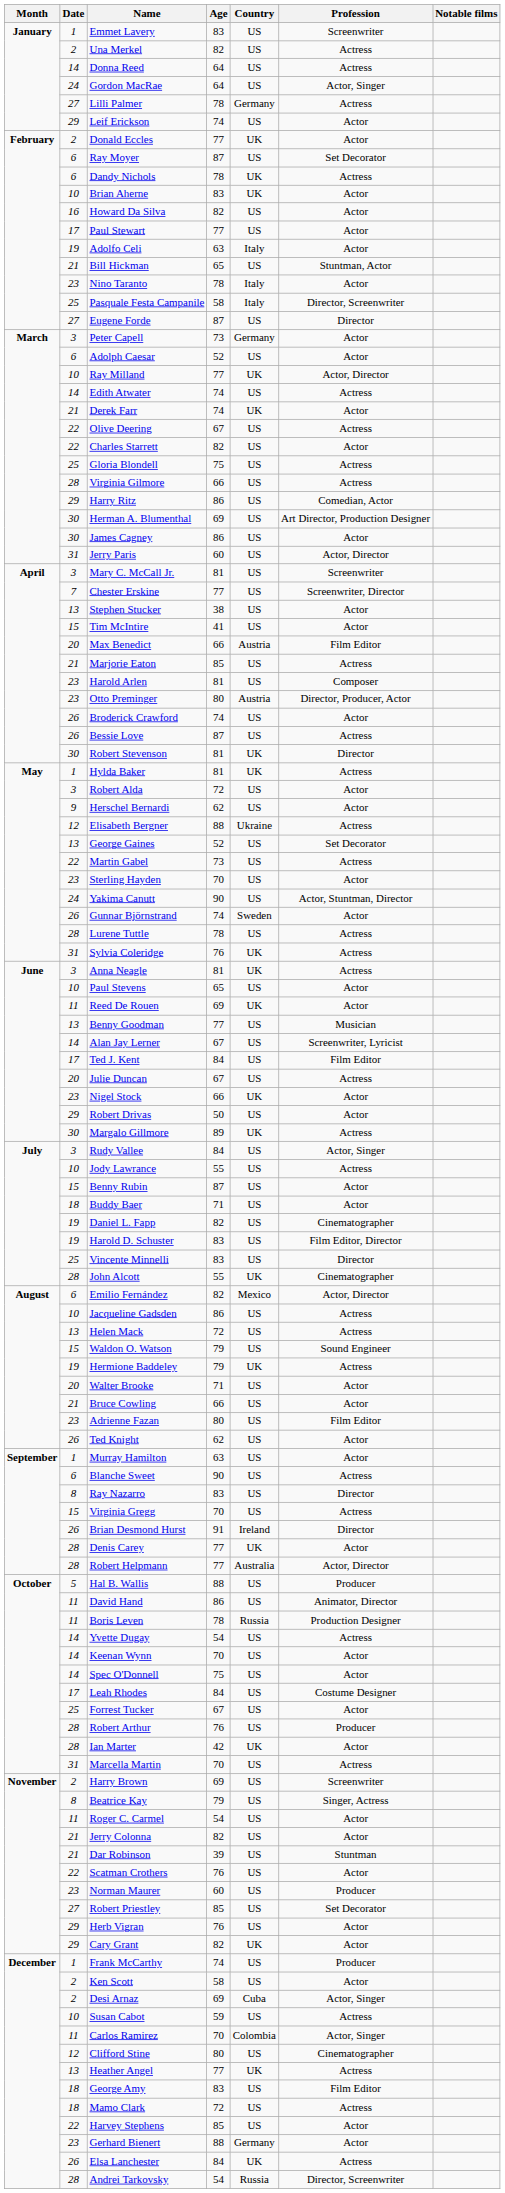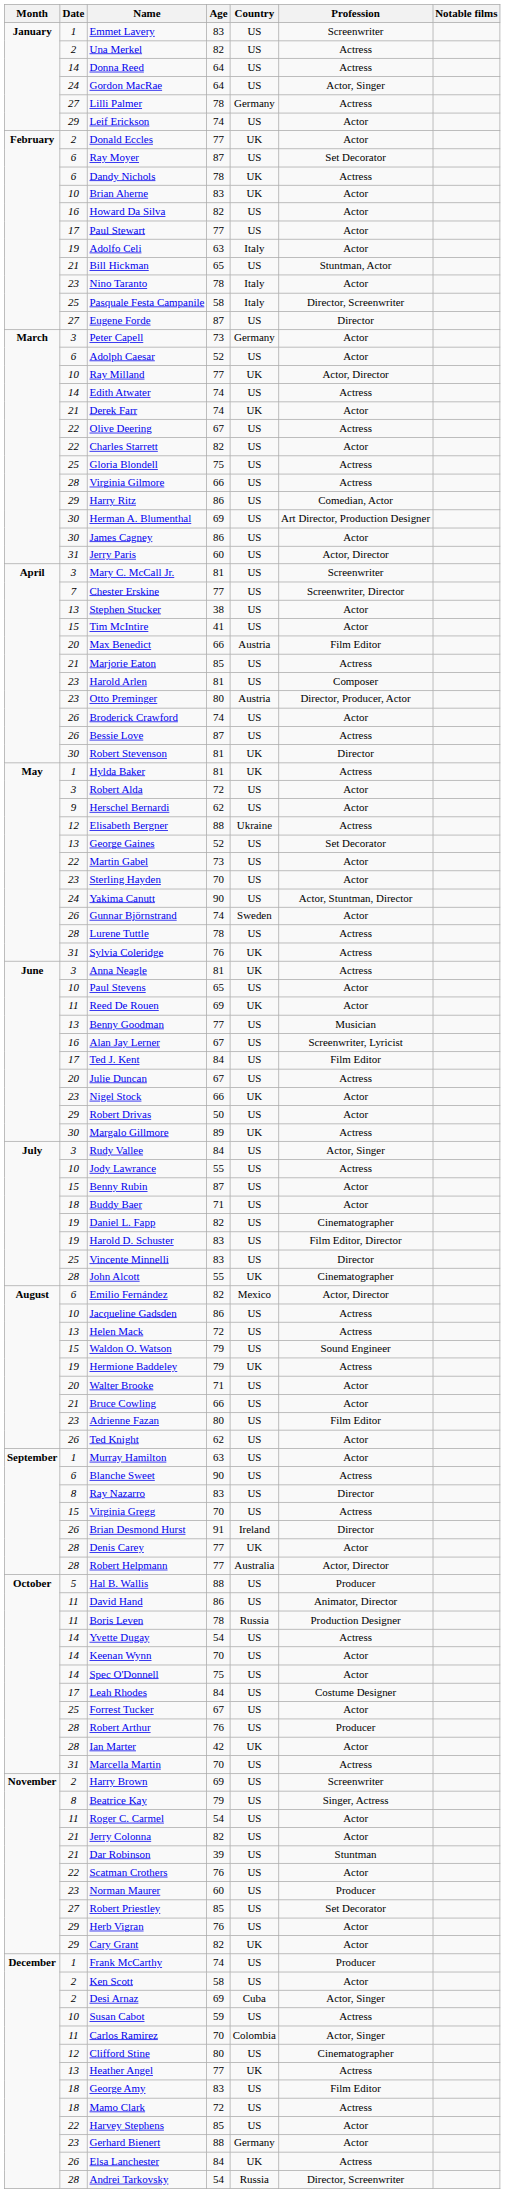(356, 862) Actress -> (356, 862) Actor
(73, 1042) 14 -> (73, 1042) 16
